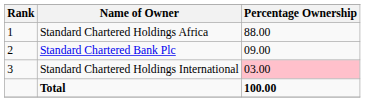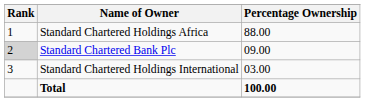(10, 50) no background -> (10, 50) lightgrey background
(257, 69) pink background -> (257, 69) no background
